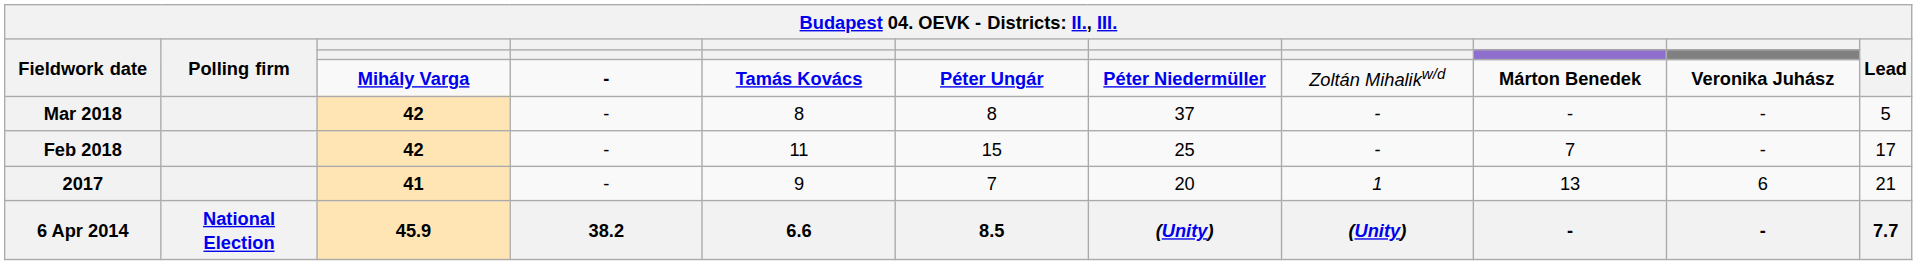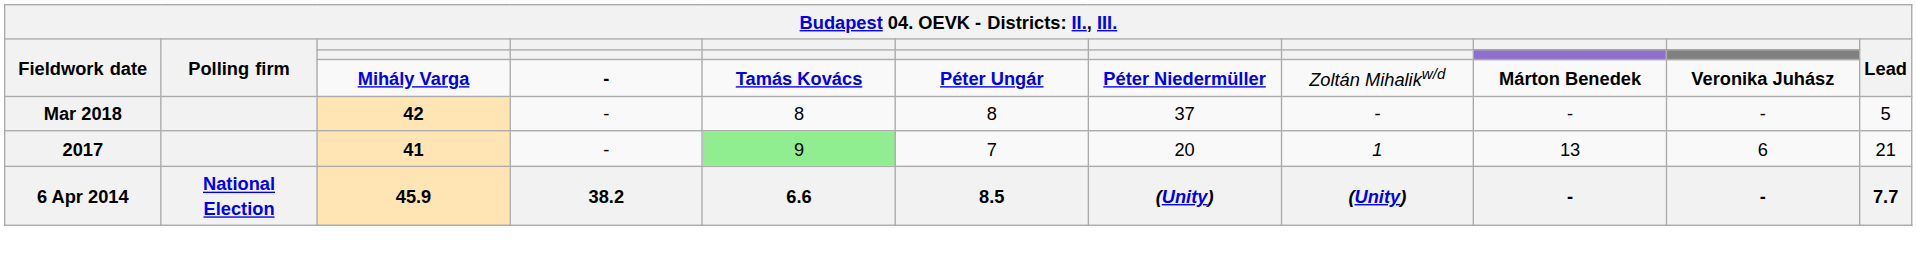- row: (83, 149)
(799, 184) no background -> (799, 149) lightgreen background
